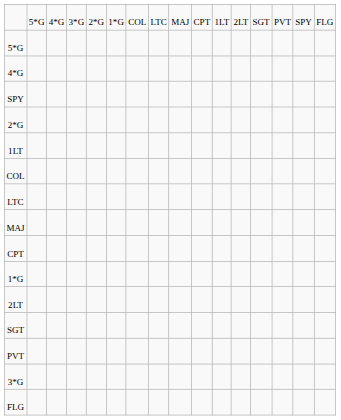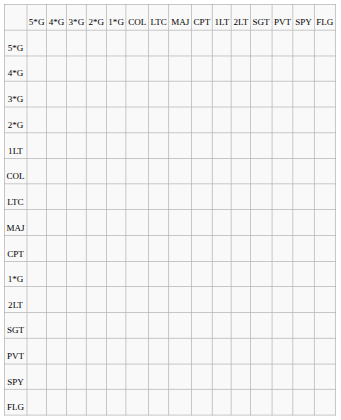(16, 100) SPY -> (16, 100) 3*G
(16, 382) 3*G -> (16, 382) SPY
